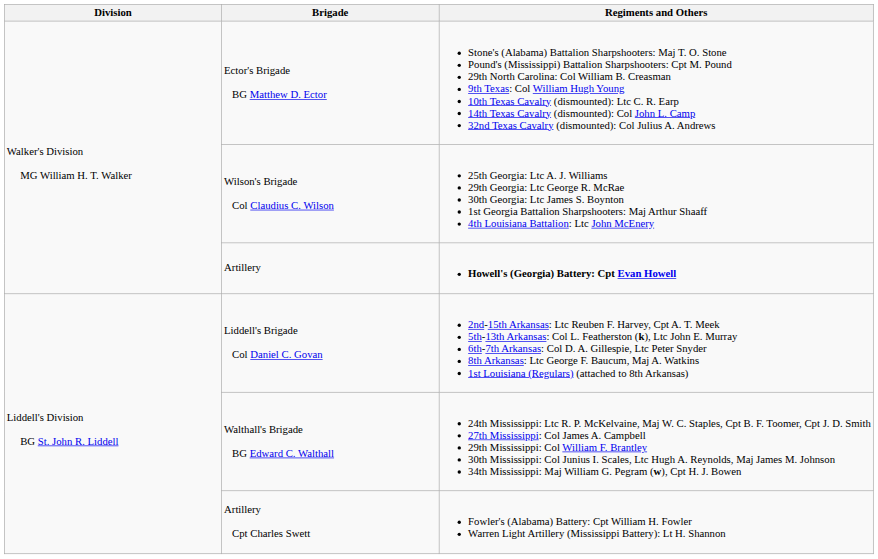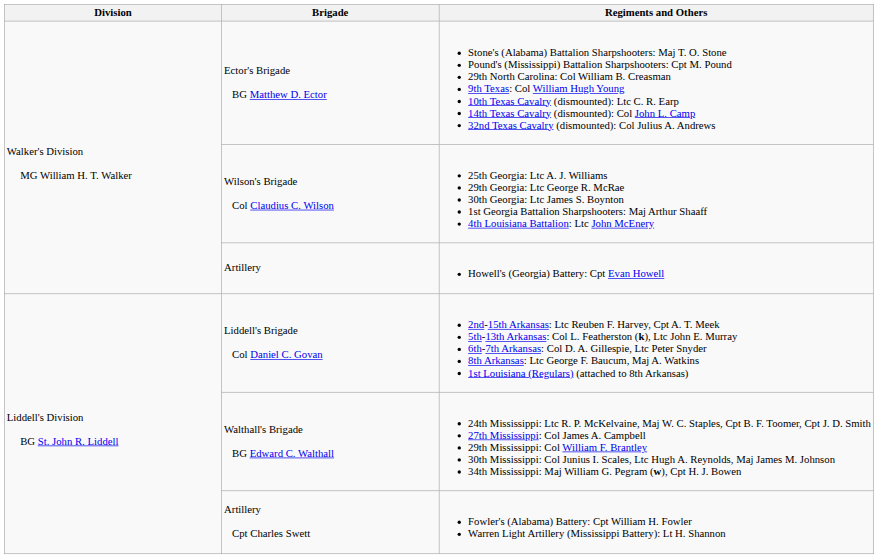(656, 274) bold -> (656, 274) normal
